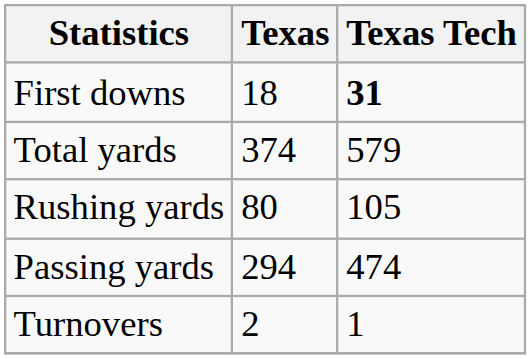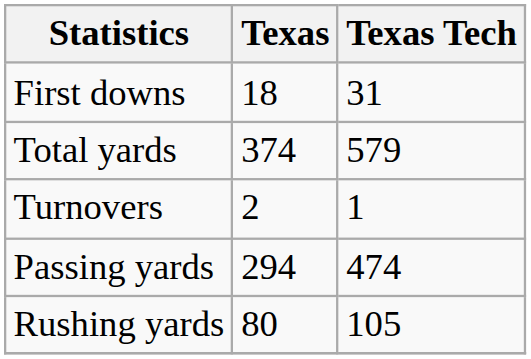(365, 91) bold -> (365, 91) normal
rows swapped: (119, 207) <-> (88, 324)
